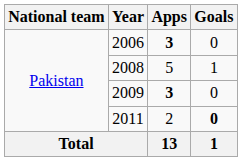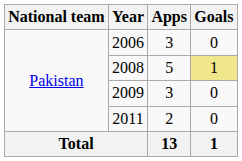(169, 42) bold -> (169, 42) normal
(214, 67) no background -> (214, 67) khaki background
(169, 93) bold -> (169, 93) normal
(214, 118) bold -> (214, 118) normal
